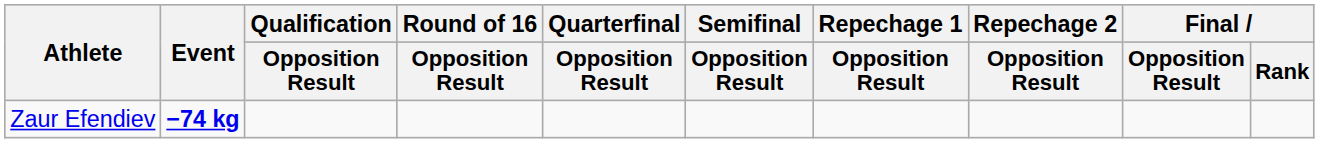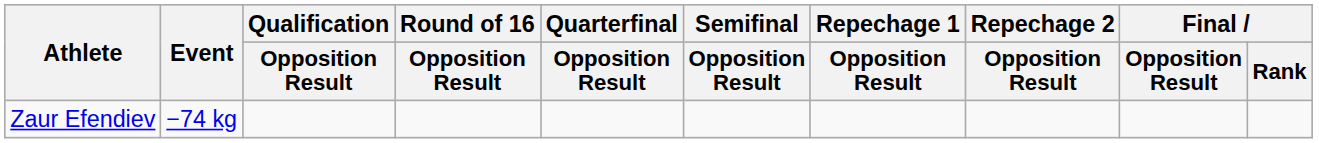(203, 120) bold -> (202, 120) normal
